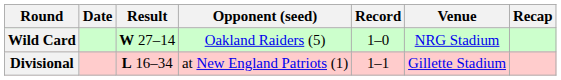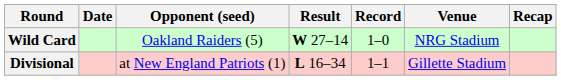columns swapped: (265, 16) <-> (147, 16)
